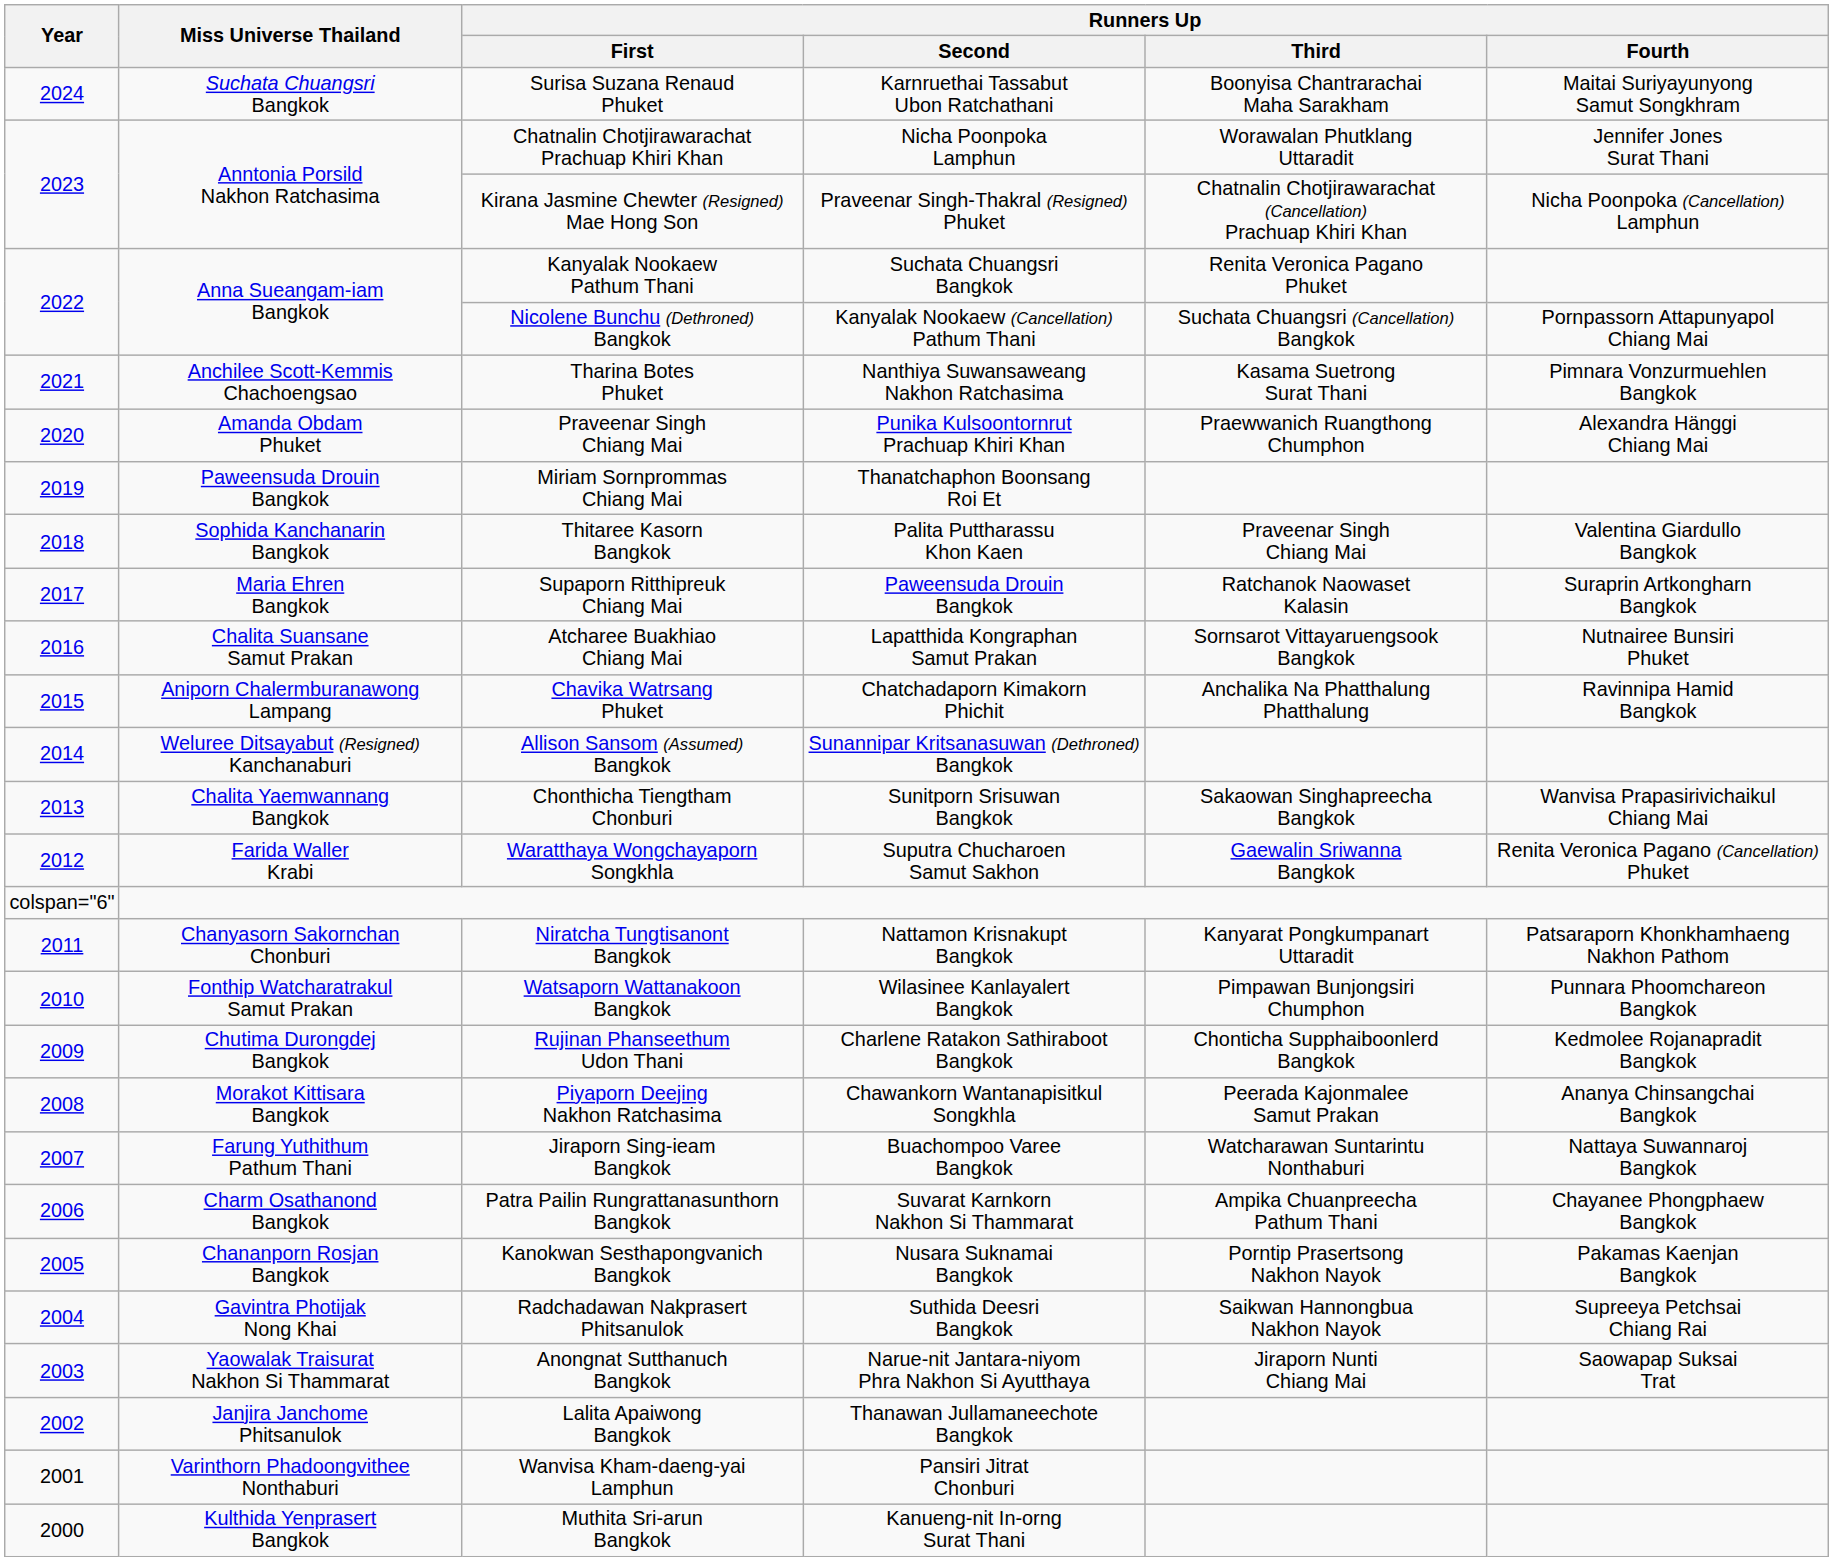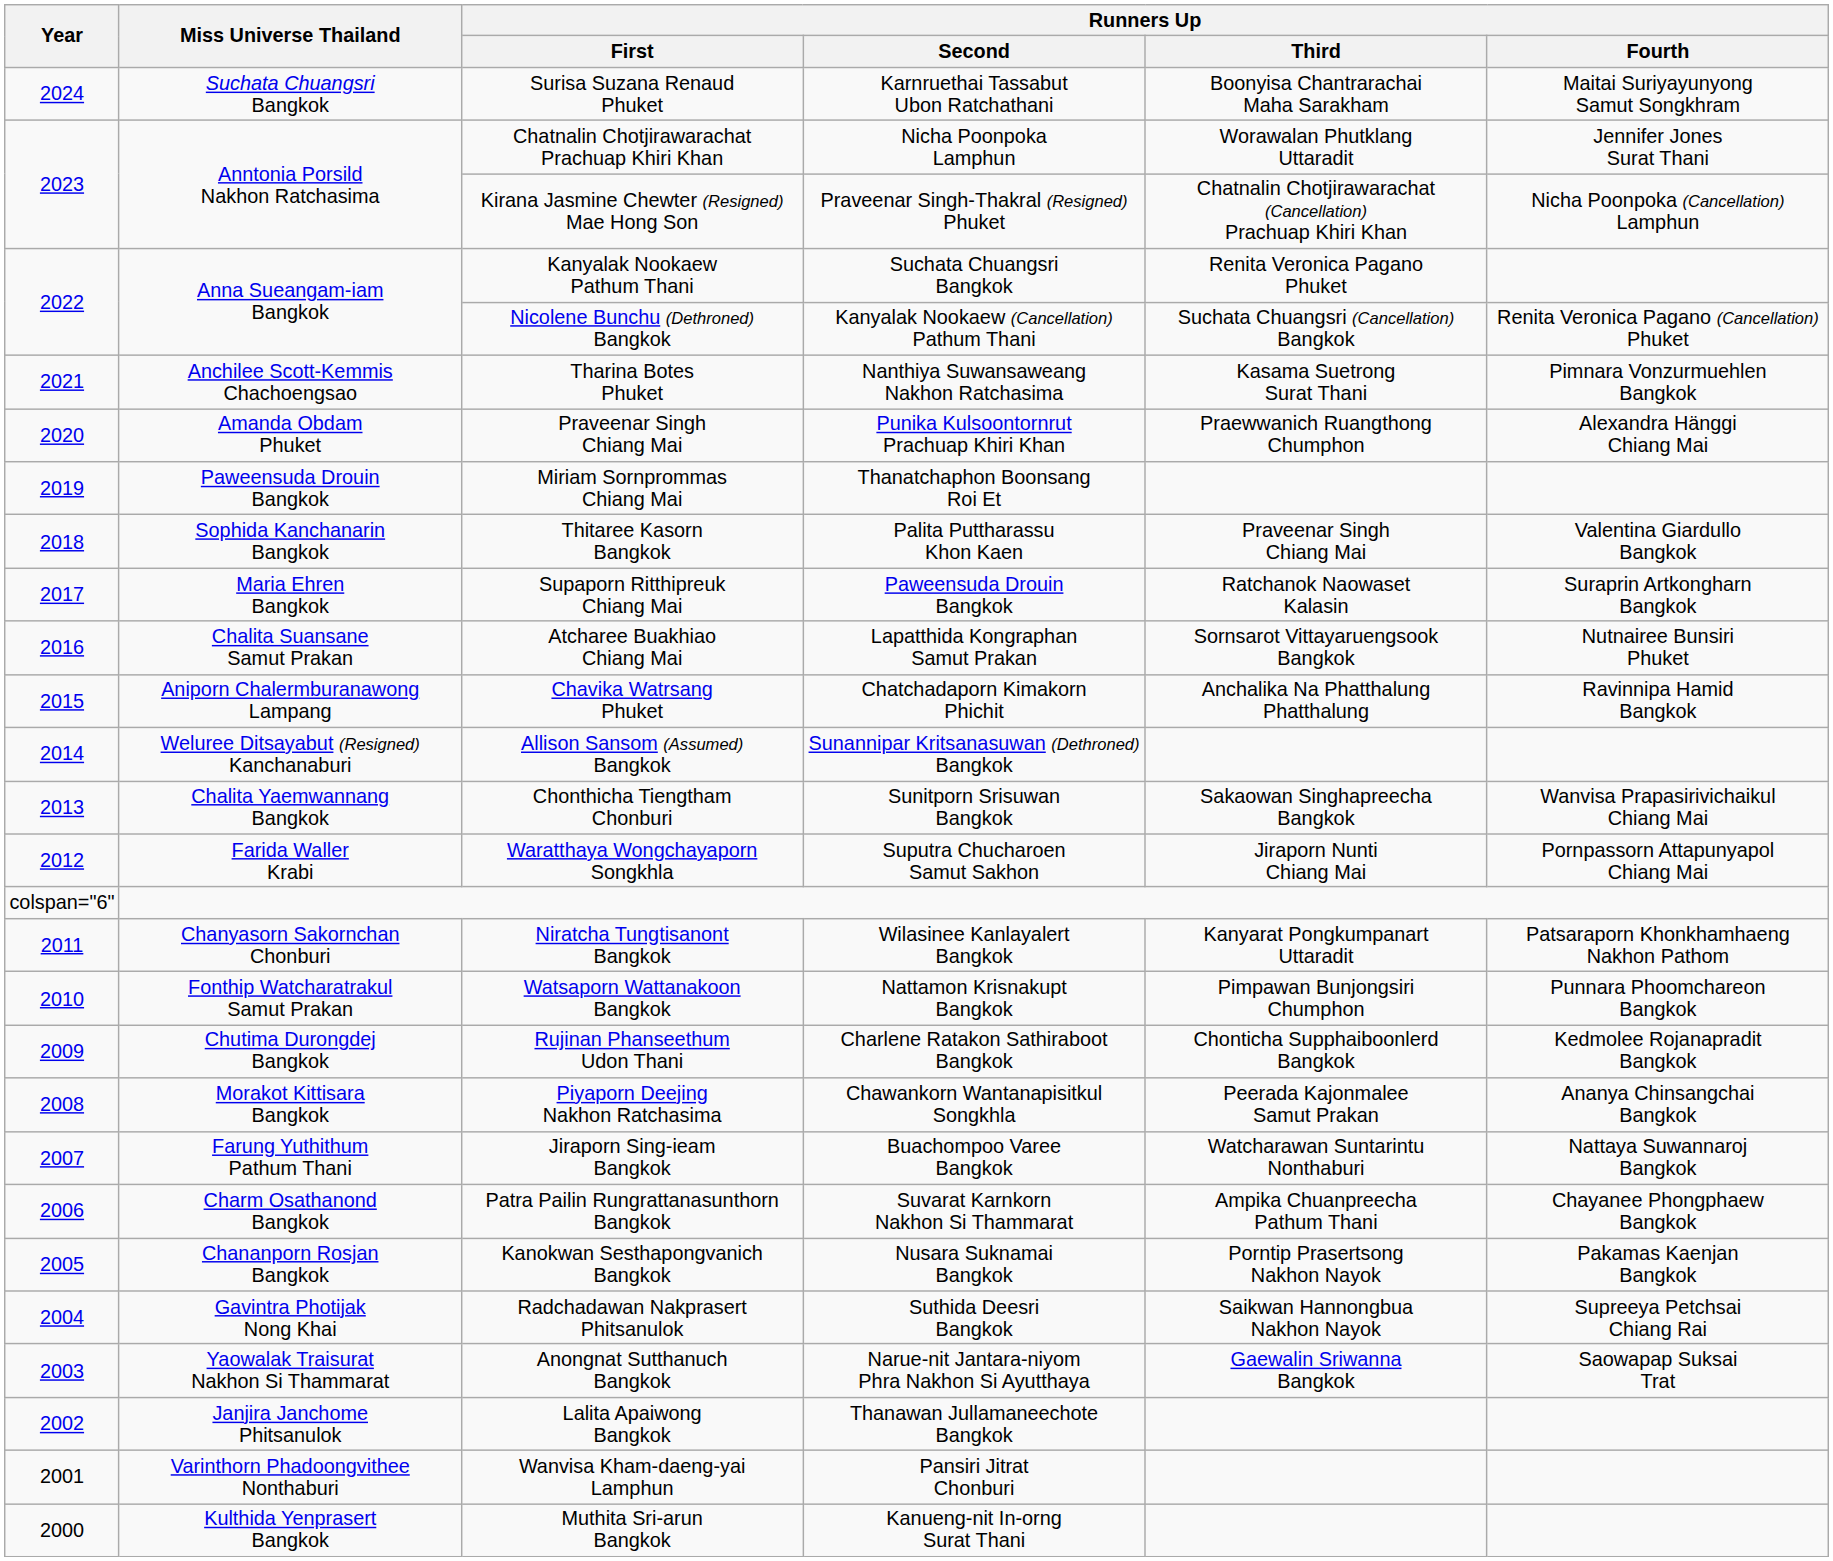(1658, 328) Pornpassorn Attapunyapol Chiang Mai -> (1658, 328) Renita Veronica Pagano (Cancellation) Phuket
(1316, 860) Gaewalin Sriwanna Bangkok -> (1316, 860) Jiraporn Nunti Chiang Mai
(1658, 860) Renita Veronica Pagano (Cancellation) Phuket -> (1658, 860) Pornpassorn Attapunyapol Chiang Mai
(974, 945) Nattamon Krisnakupt Bangkok -> (974, 945) Wilasinee Kanlayalert Bangkok
(974, 998) Wilasinee Kanlayalert Bangkok -> (974, 998) Nattamon Krisnakupt Bangkok
(1316, 1370) Jiraporn Nunti Chiang Mai -> (1316, 1370) Gaewalin Sriwanna Bangkok
